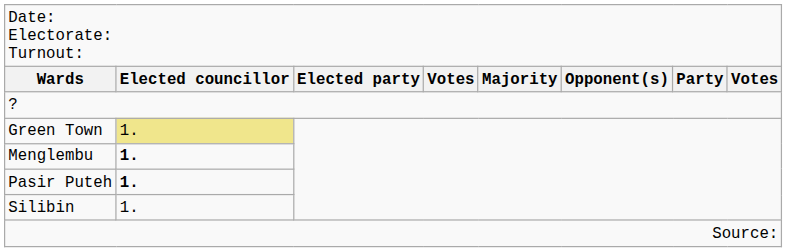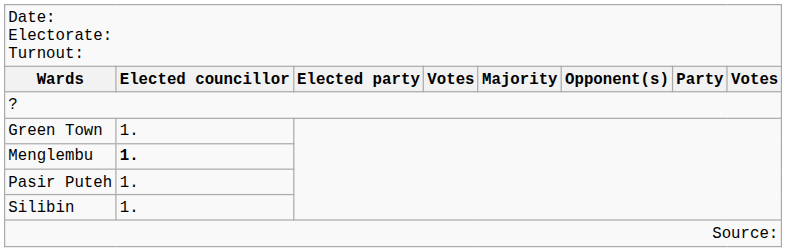(129, 131) khaki background -> (129, 131) no background
(129, 182) bold -> (129, 182) normal
